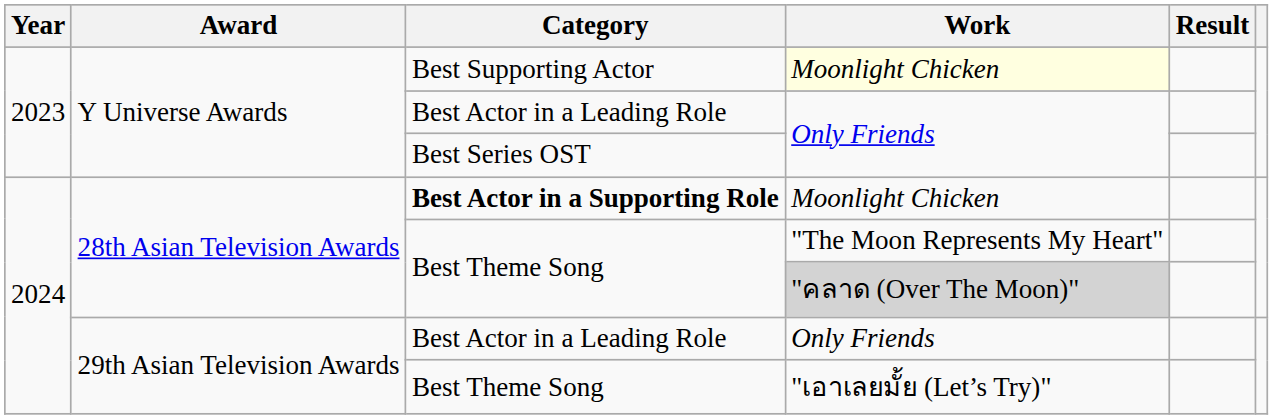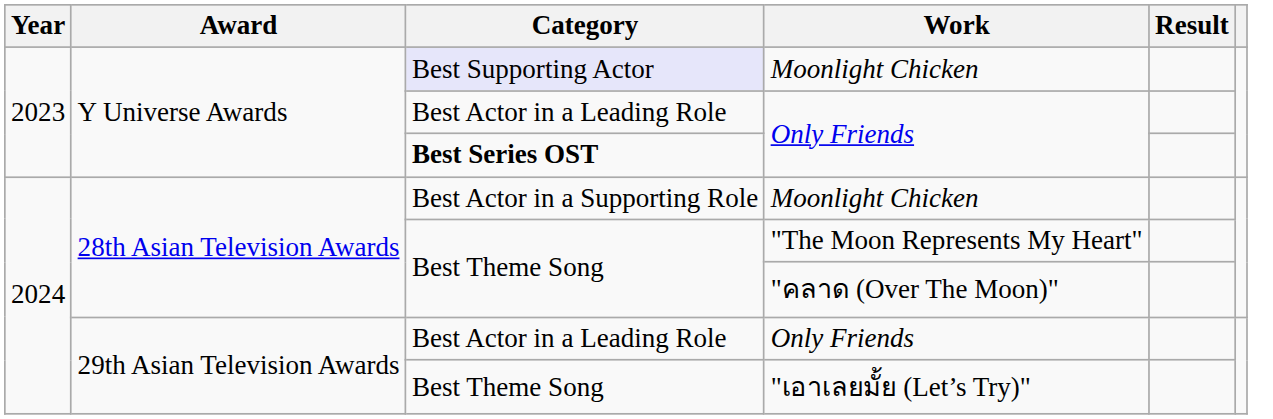(533, 68) no background -> (533, 68) lavender background
(895, 68) lightyellow background -> (875, 68) no background
(501, 154) normal -> (505, 154) bold
(595, 197) bold -> (585, 197) normal
(935, 290) lightgrey background -> (915, 290) no background
